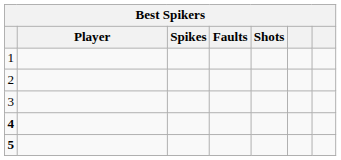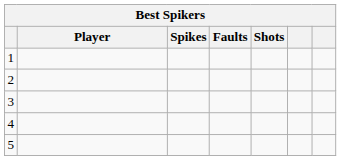(11, 123) bold -> (11, 123) normal
(11, 145) bold -> (11, 145) normal
